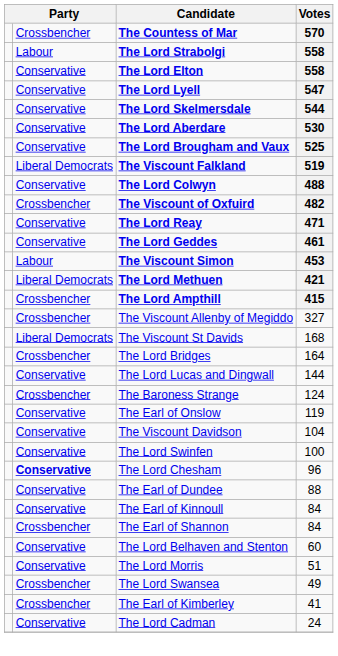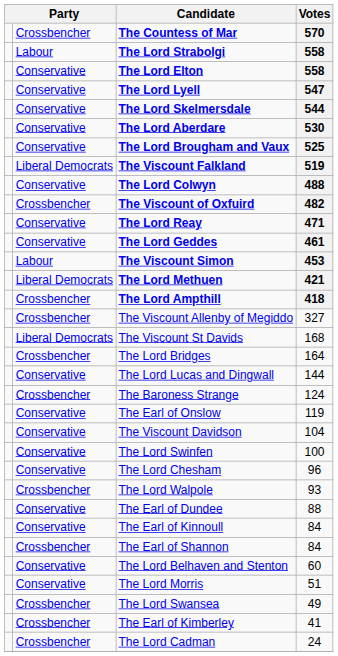(315, 299) 415 -> (315, 299) 418
(53, 470) bold -> (51, 470) normal
+ row: (166, 489)
(51, 623) Conservative -> (53, 642) Crossbencher
